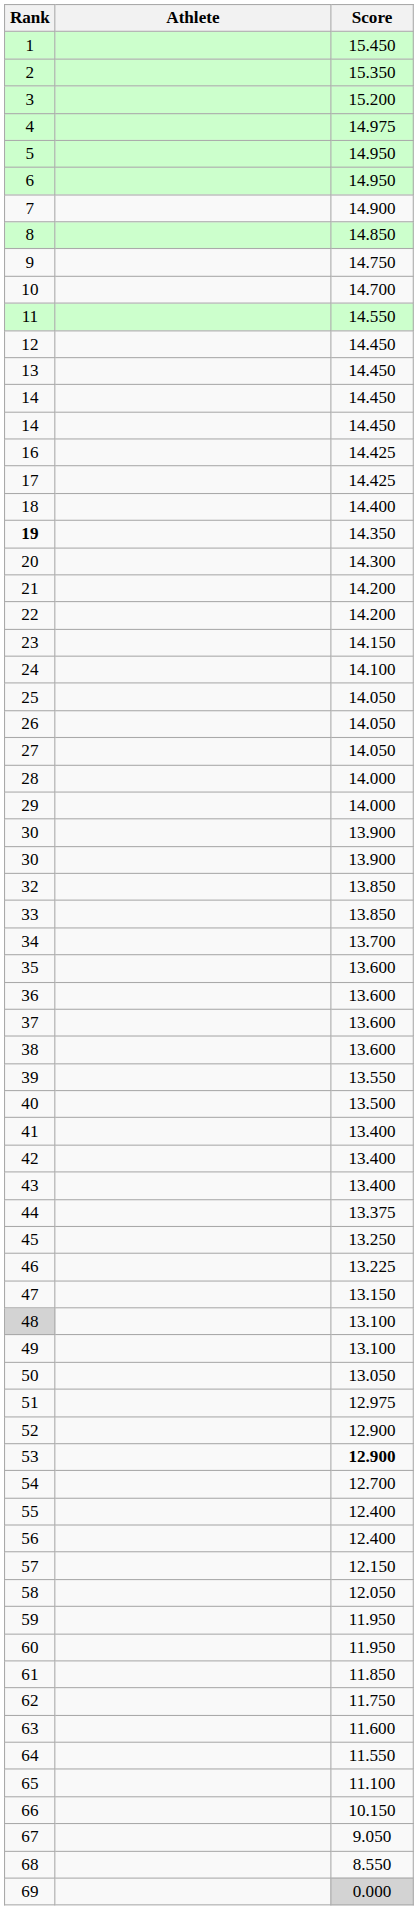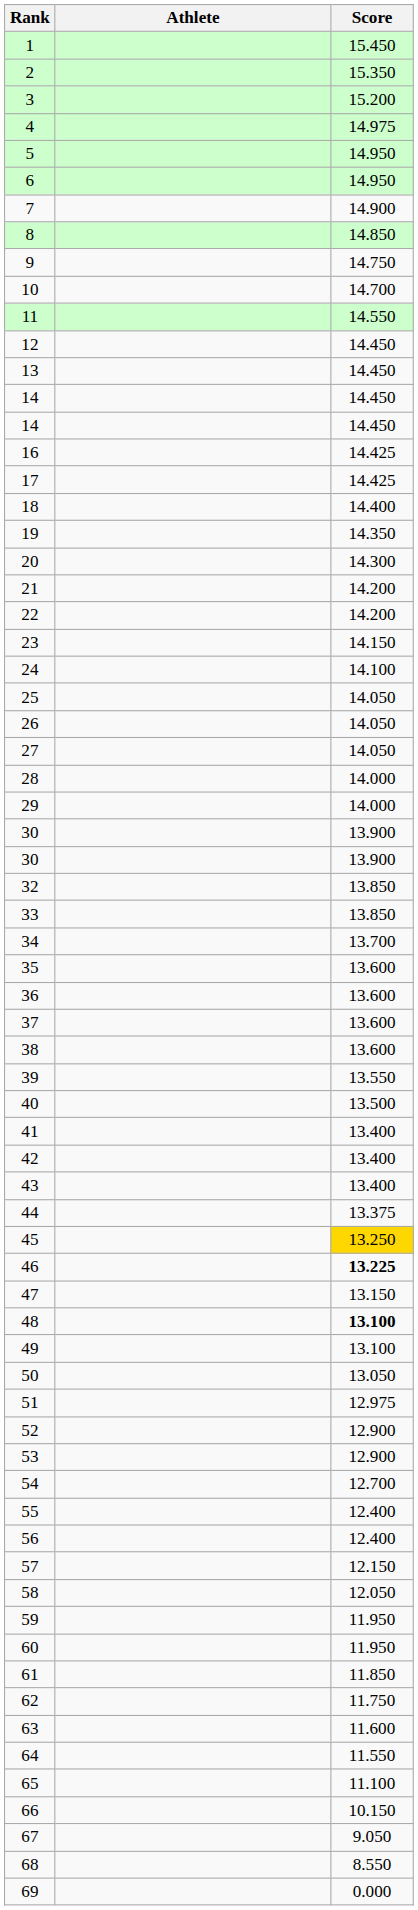(30, 533) bold -> (30, 533) normal
(372, 1239) no background -> (372, 1239) gold background
(372, 1267) normal -> (372, 1267) bold
(30, 1321) lightgrey background -> (30, 1321) no background
(372, 1321) normal -> (372, 1321) bold
(372, 1457) bold -> (372, 1457) normal
(372, 1891) lightgrey background -> (372, 1891) no background
